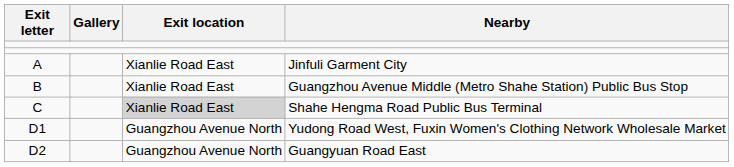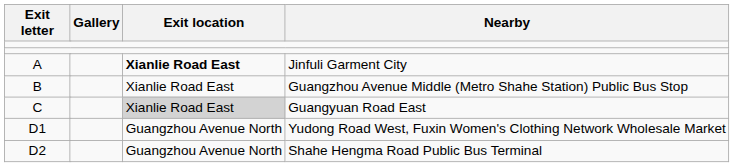(180, 64) normal -> (183, 64) bold
(415, 107) Shahe Hengma Road Public Bus Terminal -> (357, 107) Guangyuan Road East
(357, 150) Guangyuan Road East -> (415, 150) Shahe Hengma Road Public Bus Terminal
